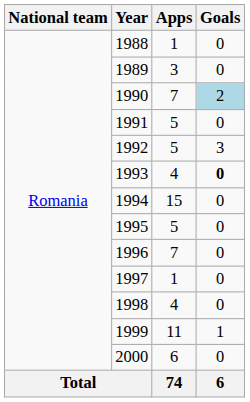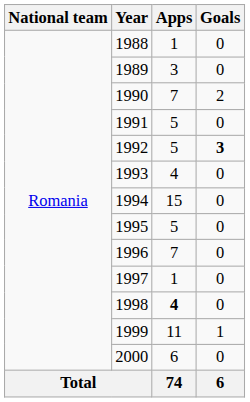(220, 95) lightblue background -> (220, 95) no background
(220, 148) normal -> (220, 148) bold
(220, 174) bold -> (220, 174) normal
(174, 305) normal -> (174, 305) bold
